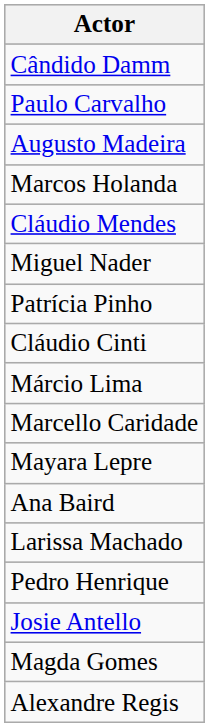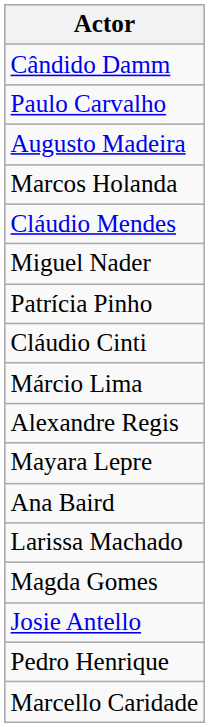(104, 422) Marcello Caridade -> (95, 422) Alexandre Regis
(90, 582) Pedro Henrique -> (84, 582) Magda Gomes
(84, 661) Magda Gomes -> (90, 661) Pedro Henrique
(95, 701) Alexandre Regis -> (104, 701) Marcello Caridade
